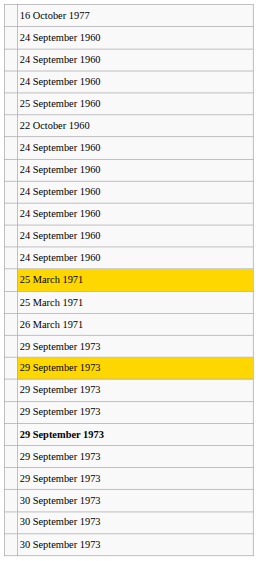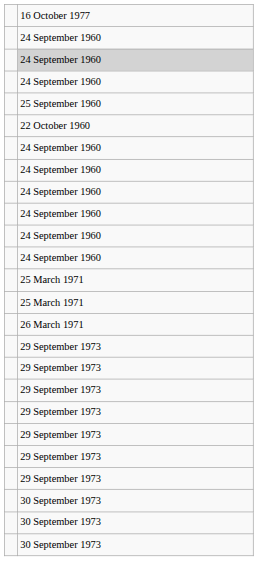(60, 59) no background -> (61, 59) lightgrey background
(51, 280) gold background -> (52, 280) no background
(60, 368) gold background -> (61, 368) no background
(62, 434) bold -> (61, 434) normal
